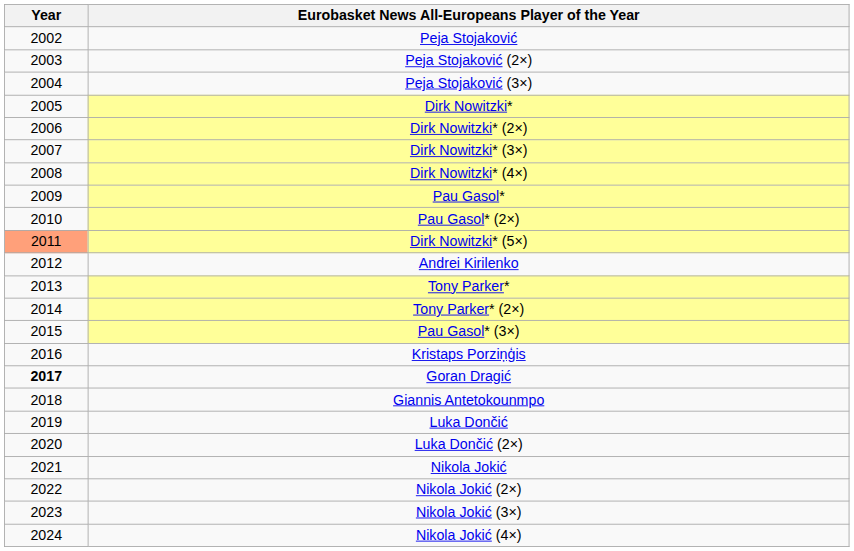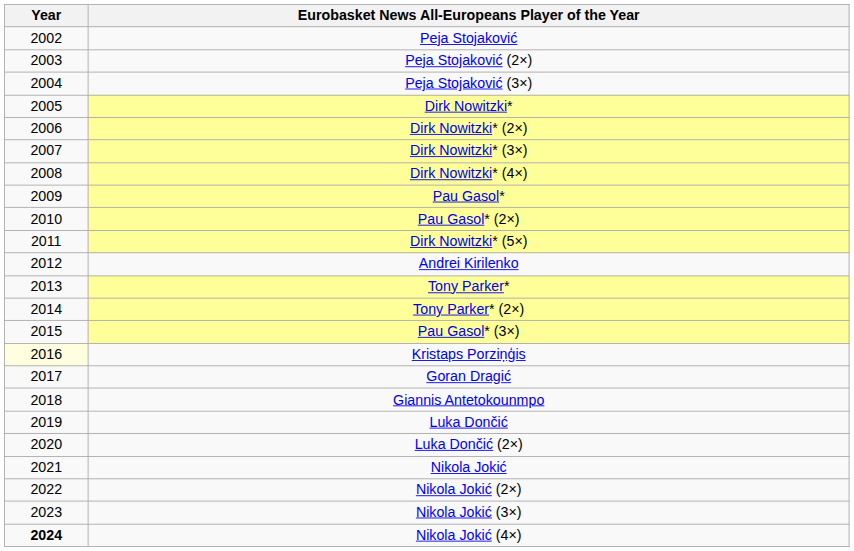(46, 241) lightsalmon background -> (46, 241) no background
(46, 354) no background -> (46, 354) lightyellow background
(46, 377) bold -> (46, 377) normal
(46, 535) normal -> (46, 535) bold
